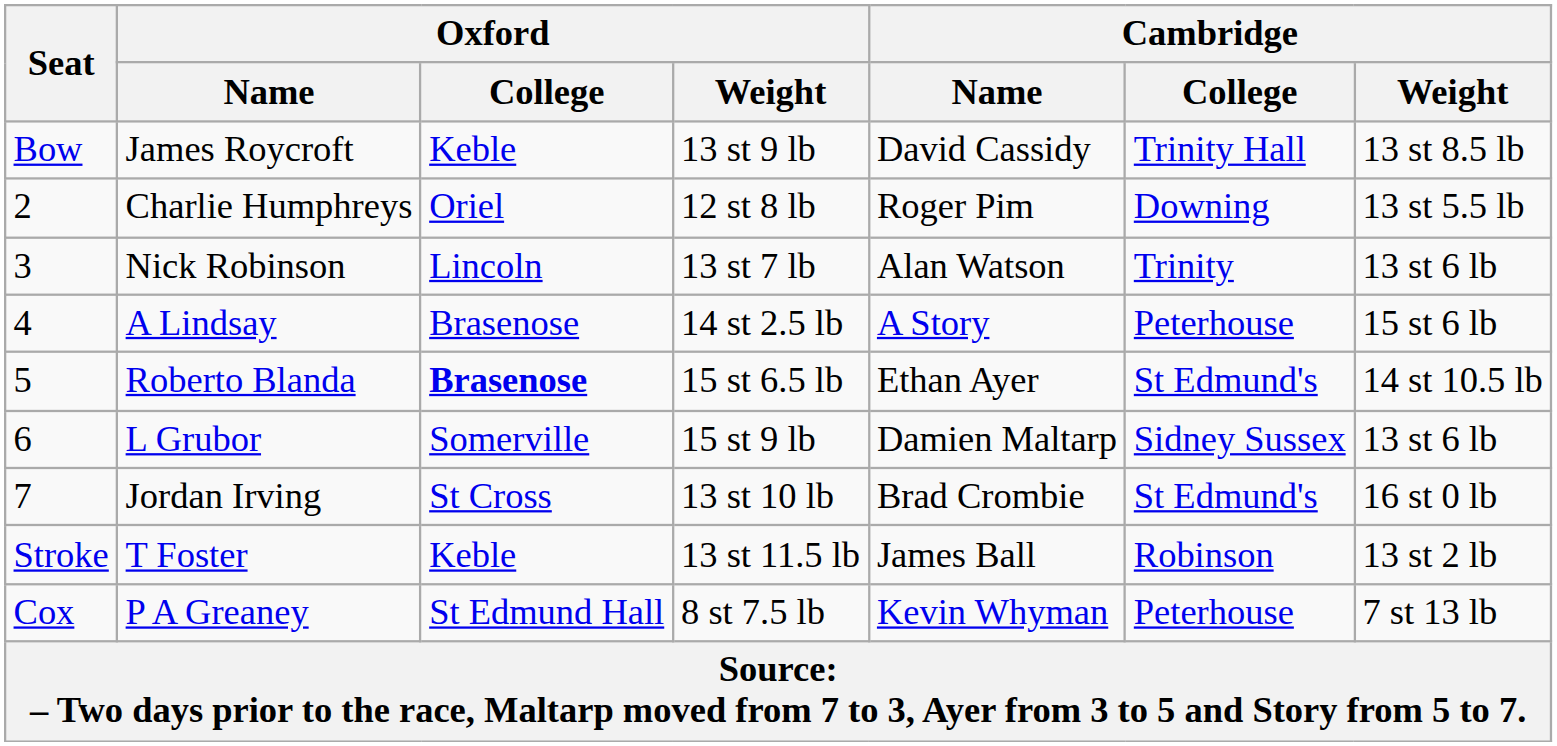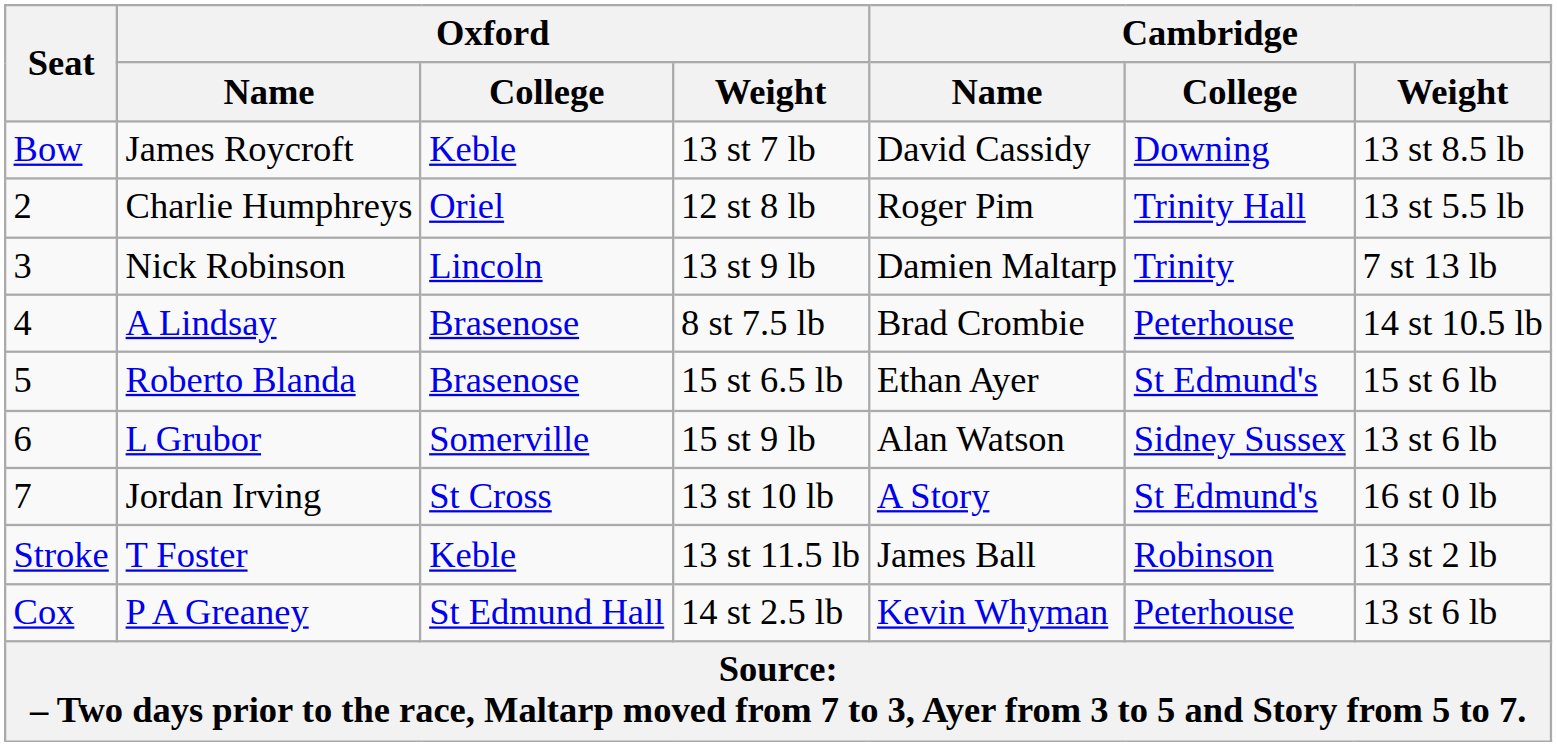(748, 149) 13 st 9 lb -> (748, 149) 13 st 7 lb
(1220, 149) Trinity Hall -> (1202, 149) Downing
(1202, 206) Downing -> (1220, 206) Trinity Hall
(748, 264) 13 st 7 lb -> (748, 264) 13 st 9 lb
(971, 264) Alan Watson -> (997, 264) Damien Maltarp
(1430, 264) 13 st 6 lb -> (1430, 264) 7 st 13 lb
(762, 322) 14 st 2.5 lb -> (753, 322) 8 st 7.5 lb
(933, 322) A Story -> (981, 322) Brad Crombie
(1430, 322) 15 st 6 lb -> (1453, 322) 14 st 10.5 lb
(508, 380) bold -> (504, 380) normal
(1453, 380) 14 st 10.5 lb -> (1430, 380) 15 st 6 lb
(997, 438) Damien Maltarp -> (971, 438) Alan Watson
(981, 496) Brad Crombie -> (933, 496) A Story
(753, 611) 8 st 7.5 lb -> (762, 611) 14 st 2.5 lb
(1430, 611) 7 st 13 lb -> (1430, 611) 13 st 6 lb
